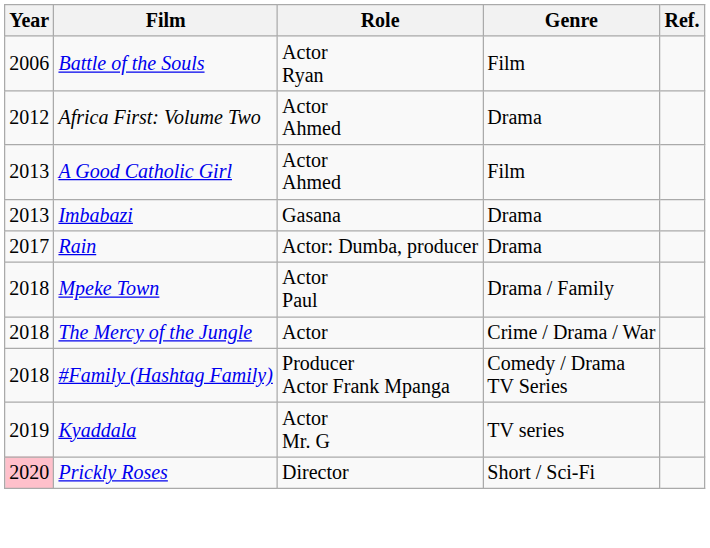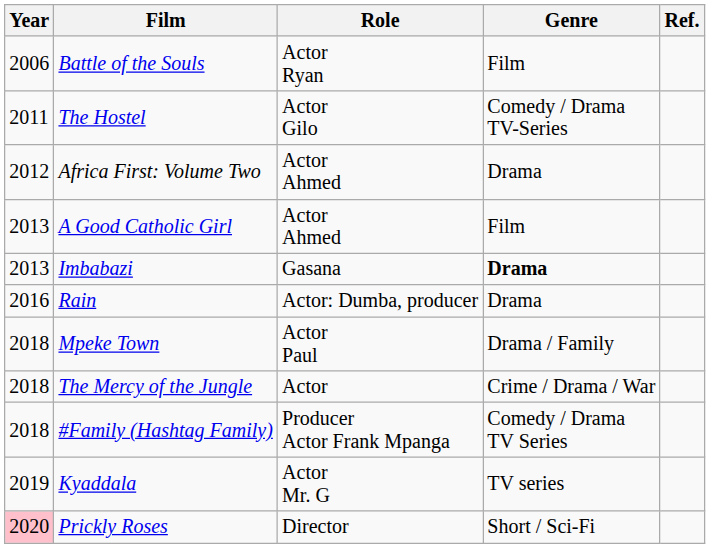+ row: (102, 117)
(515, 214) normal -> (517, 268) bold
(29, 246) 2017 -> (29, 300) 2016
